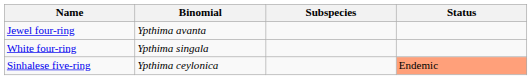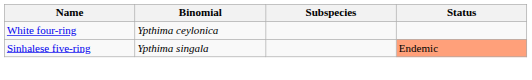- row: (41, 30)
(173, 48) Ypthima singala -> (178, 30) Ypthima ceylonica
(178, 65) Ypthima ceylonica -> (173, 48) Ypthima singala
